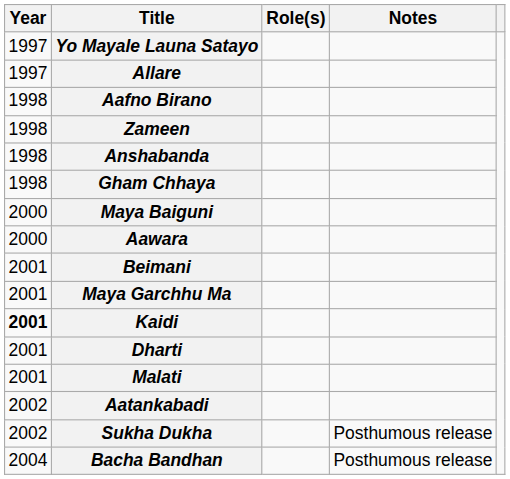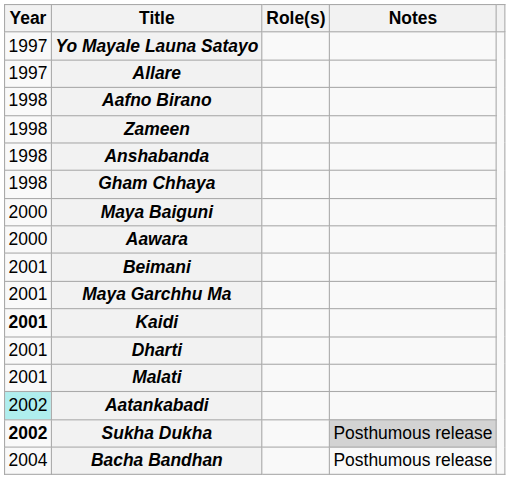(28, 405) no background -> (28, 405) paleturquoise background
(28, 433) normal -> (28, 433) bold
(413, 433) no background -> (413, 433) lightgrey background
